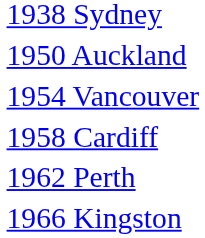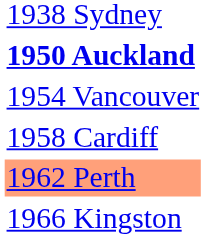(97, 55) normal -> (101, 55) bold
(71, 177) no background -> (71, 177) lightsalmon background
